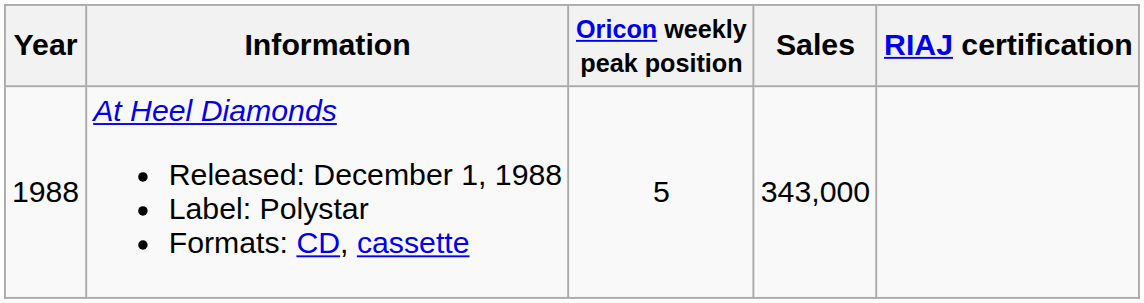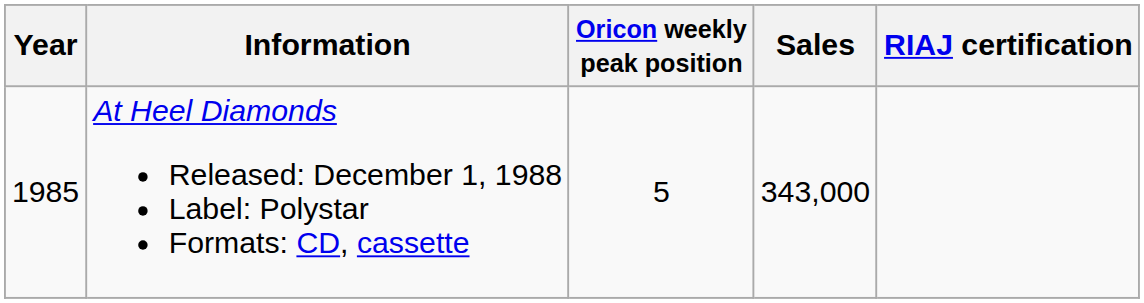(46, 191) 1988 -> (46, 191) 1985
